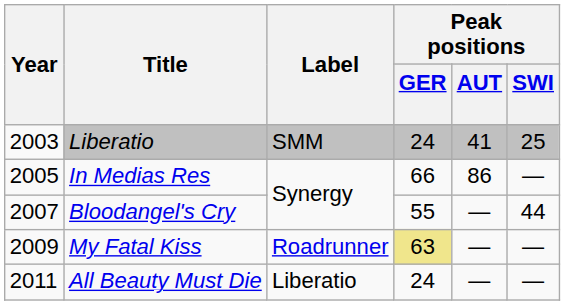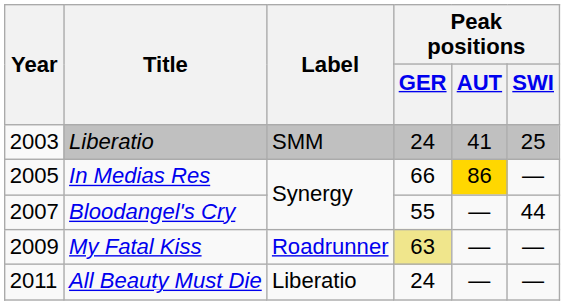(479, 176) no background -> (479, 176) gold background
